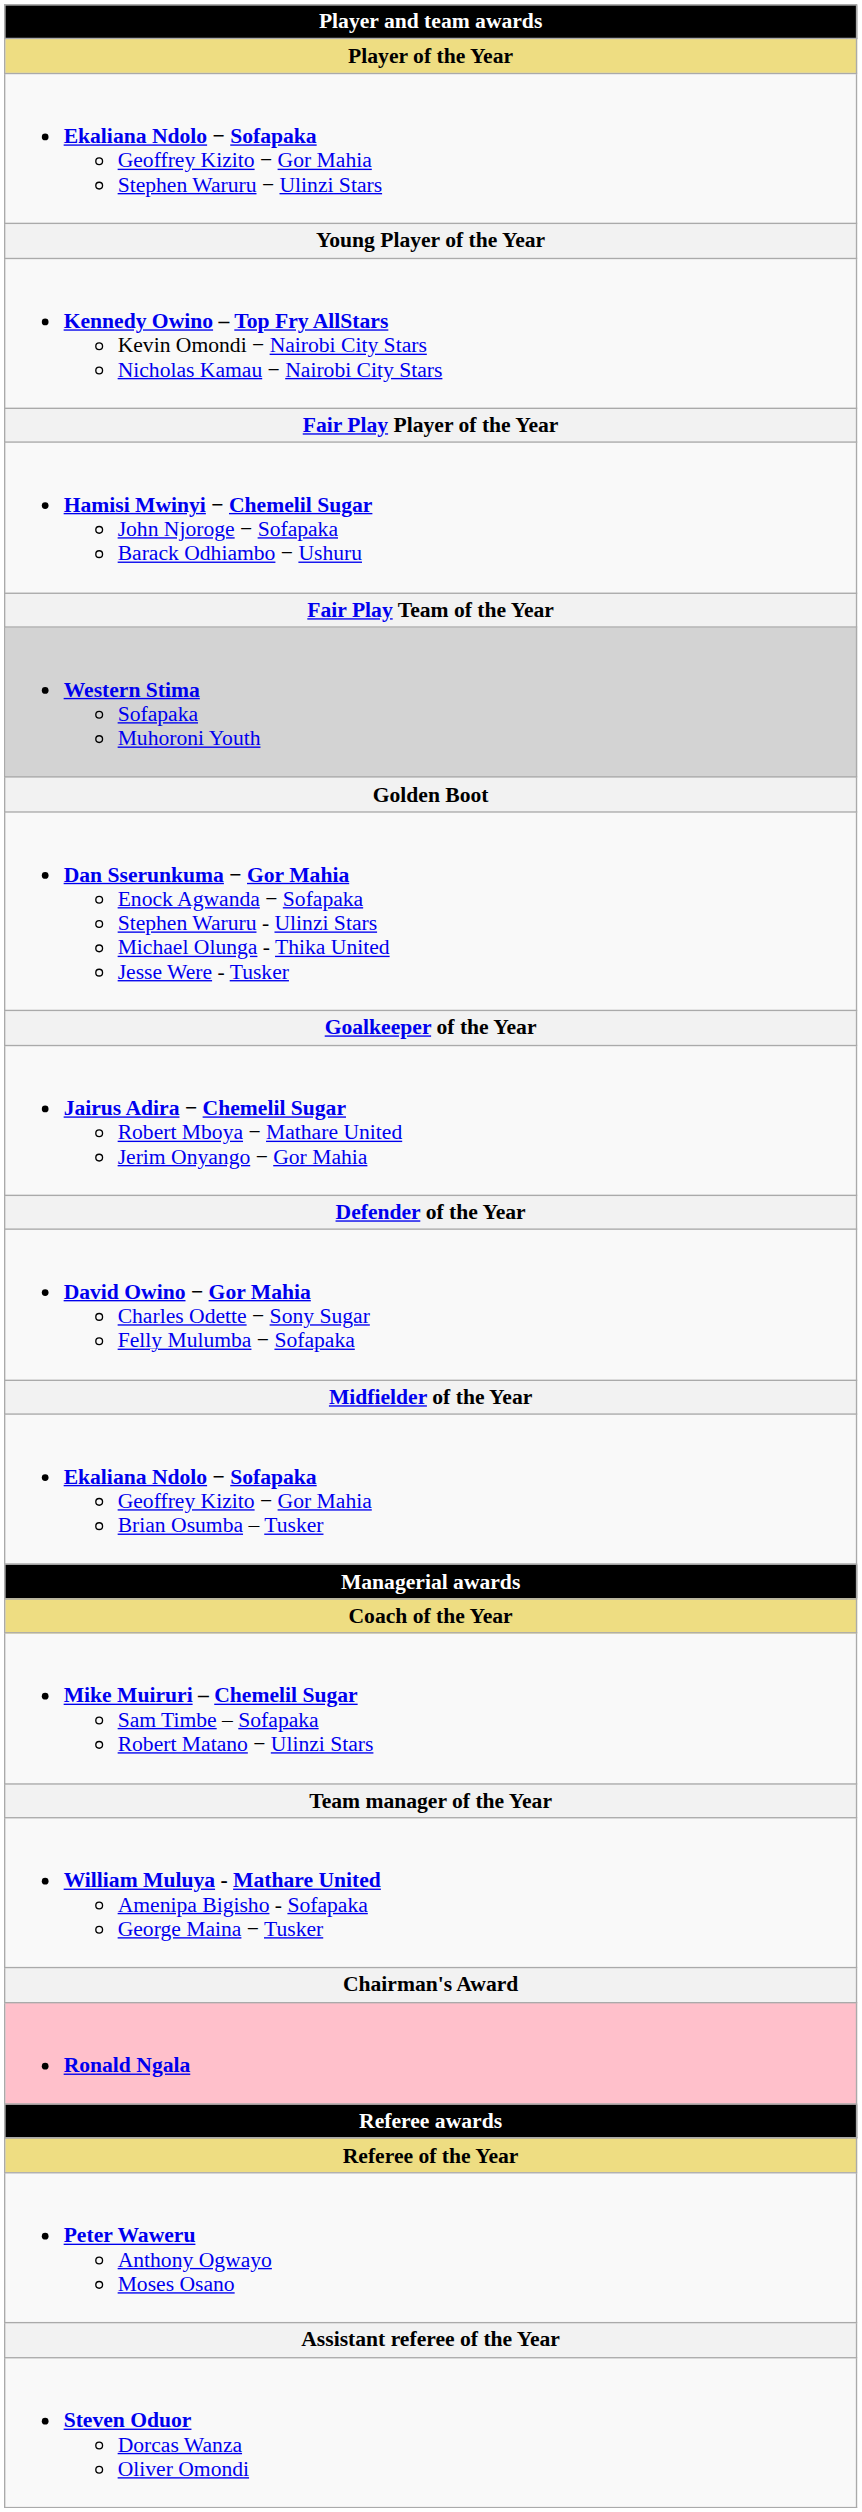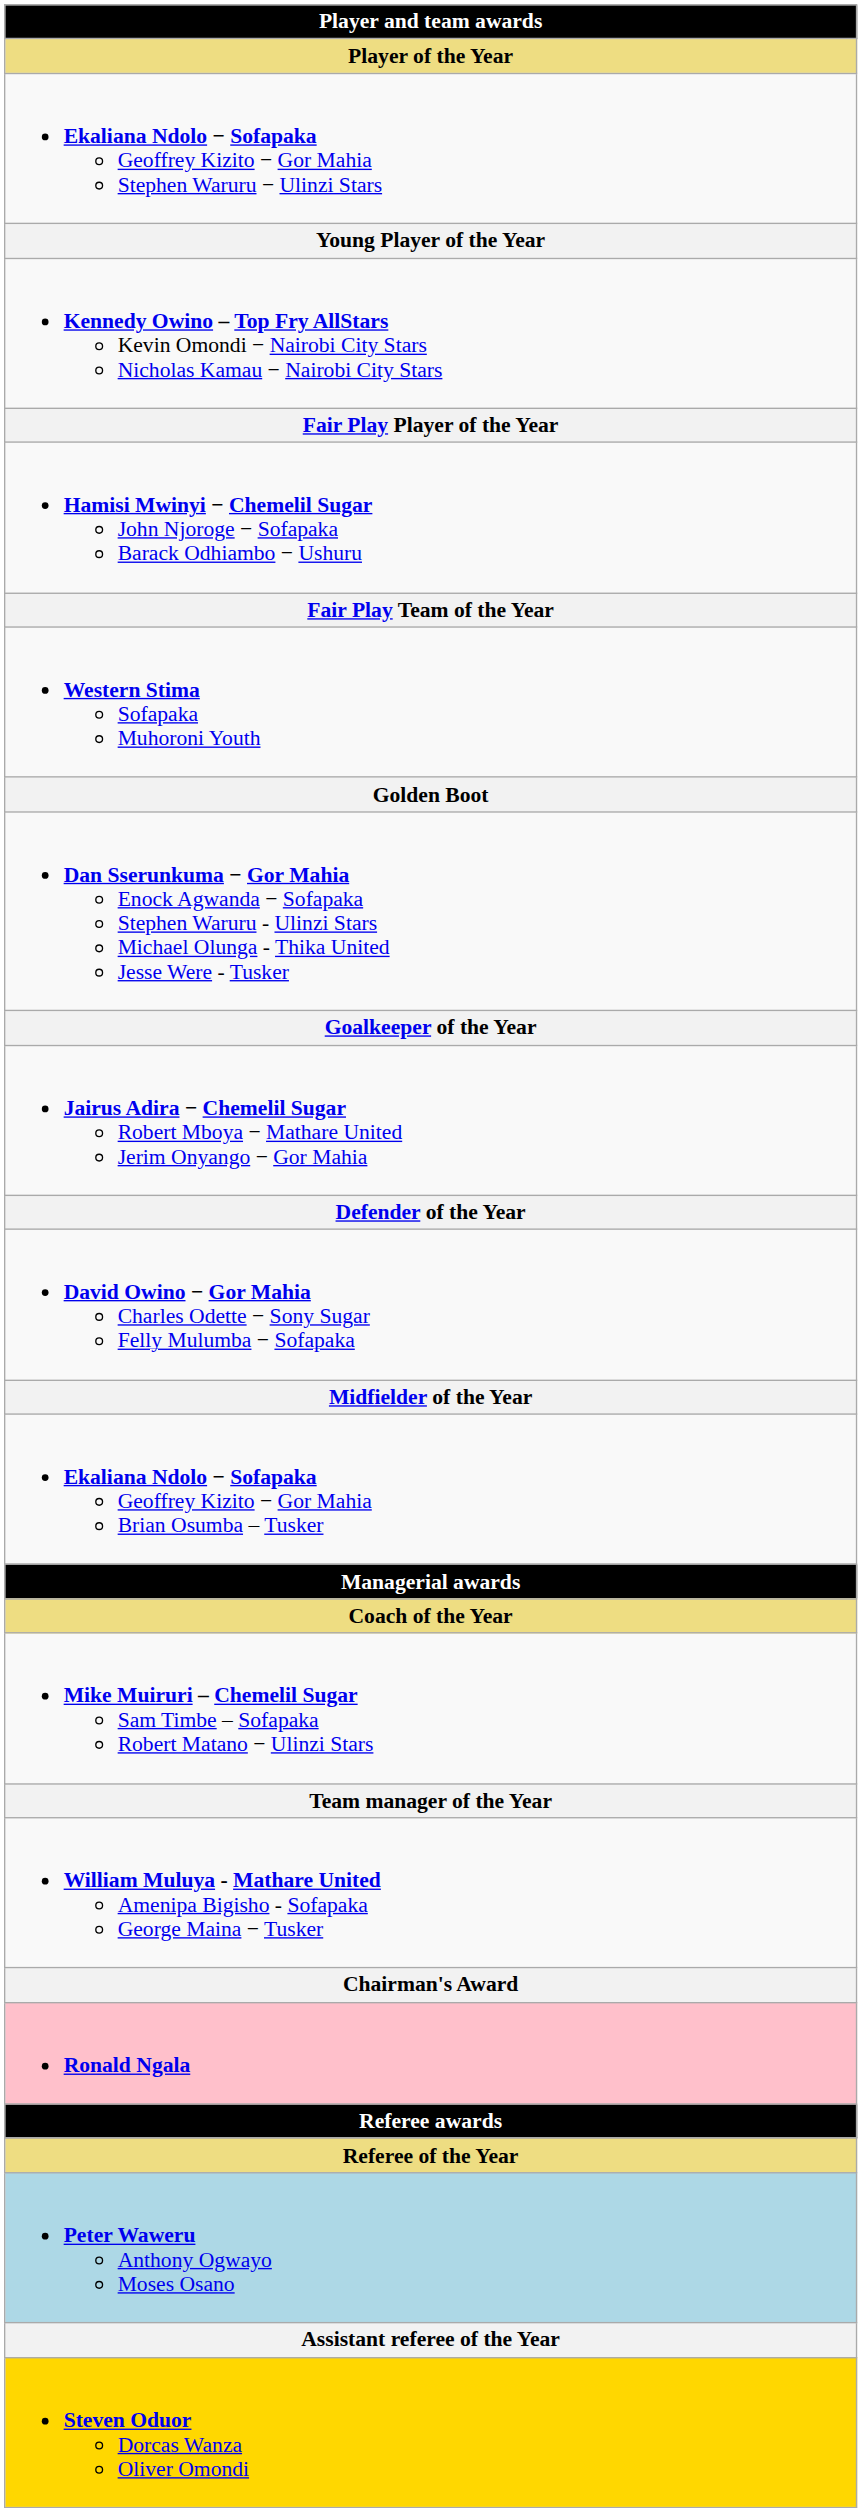(431, 714) lightgrey background -> (431, 714) no background
(431, 2260) no background -> (431, 2260) lightblue background
(431, 2444) no background -> (431, 2444) gold background
